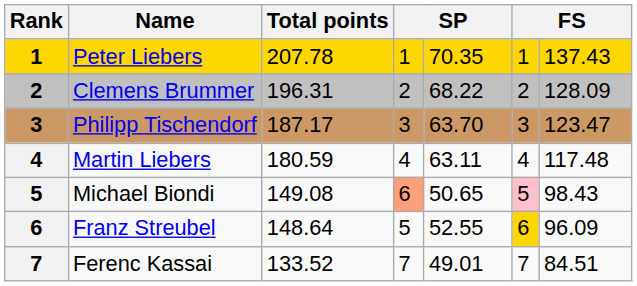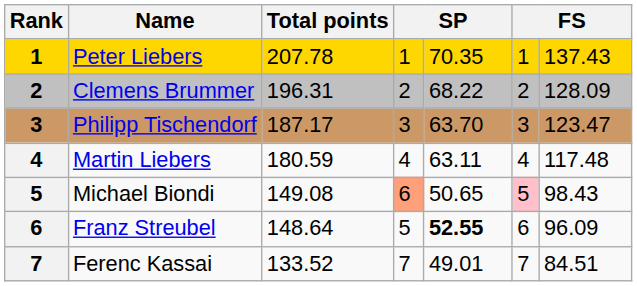(456, 228) normal -> (456, 228) bold
(523, 228) gold background -> (523, 228) no background
